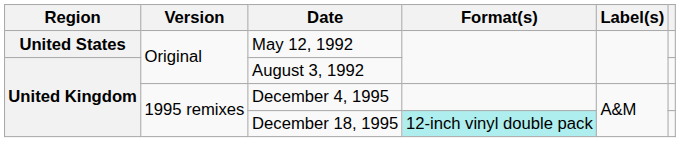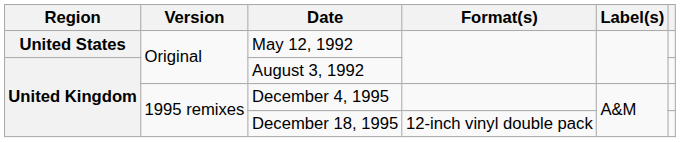(499, 123) paleturquoise background -> (499, 123) no background
